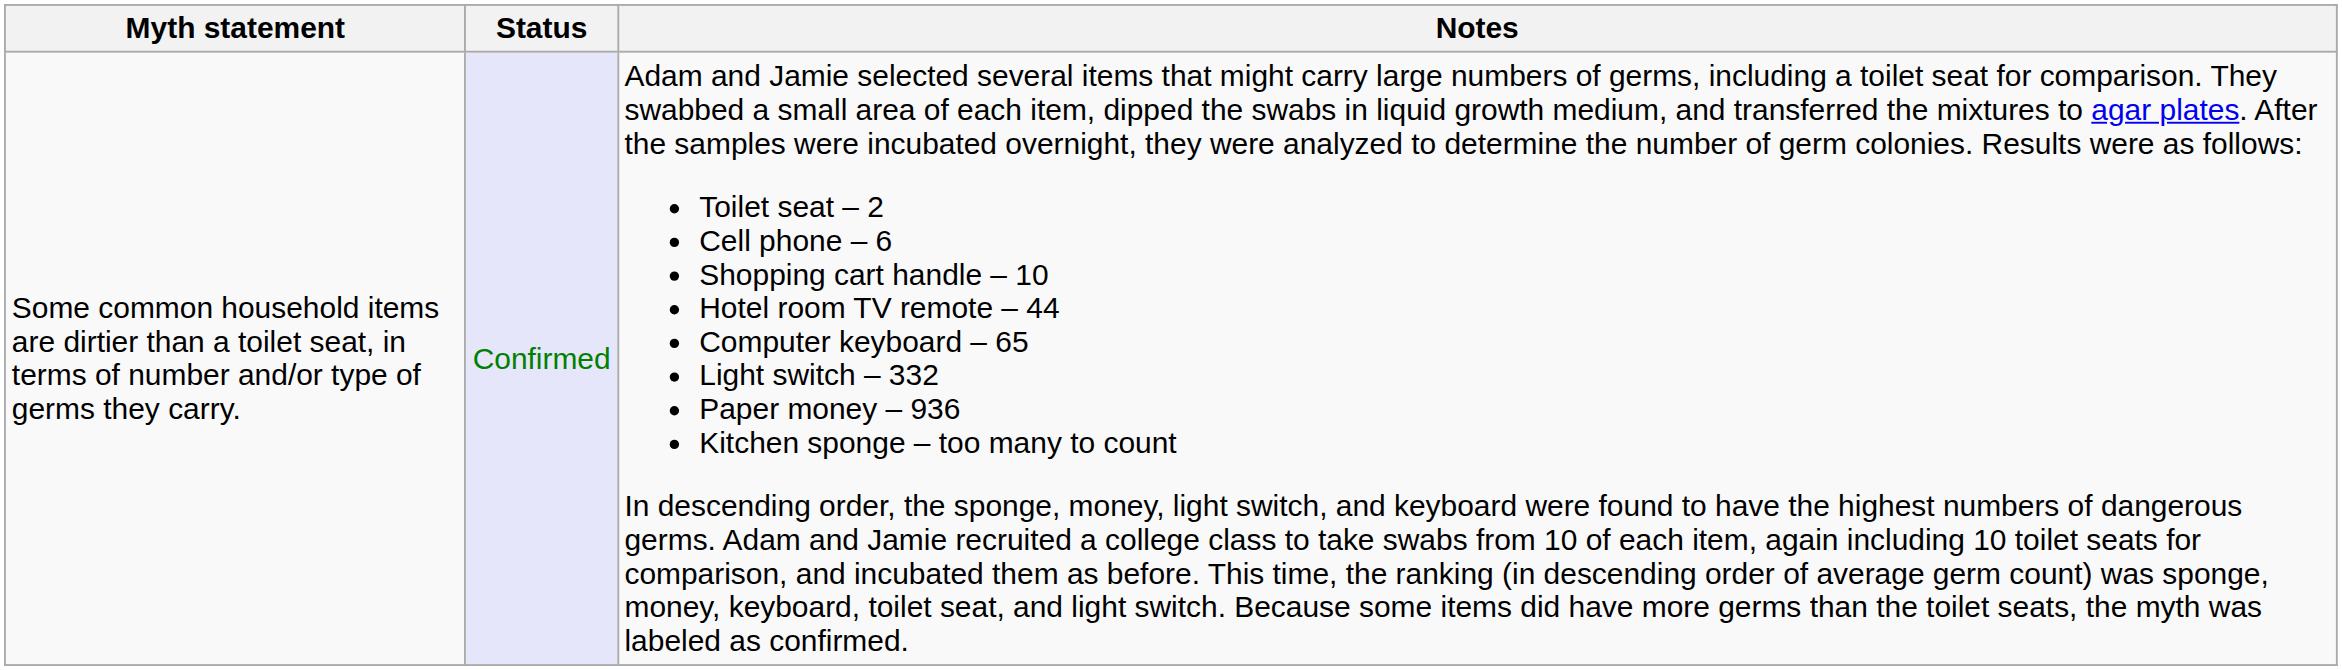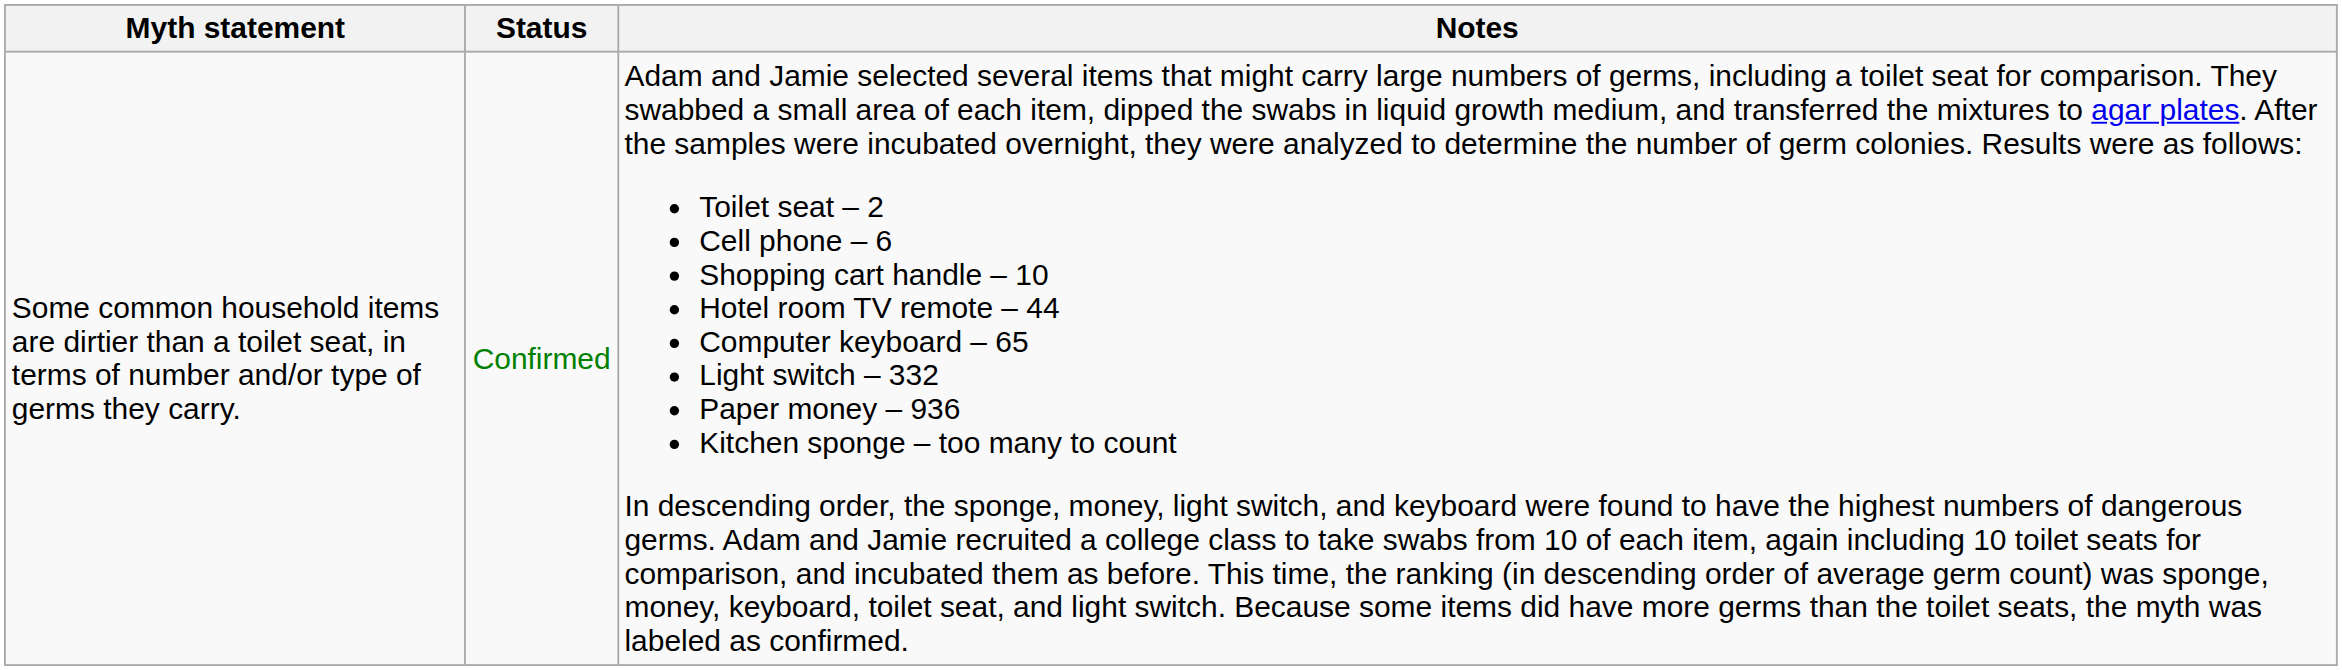(542, 358) lavender background -> (542, 358) no background
